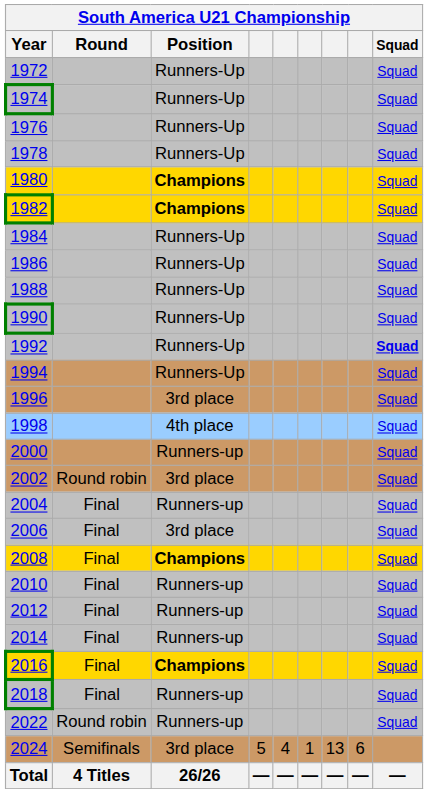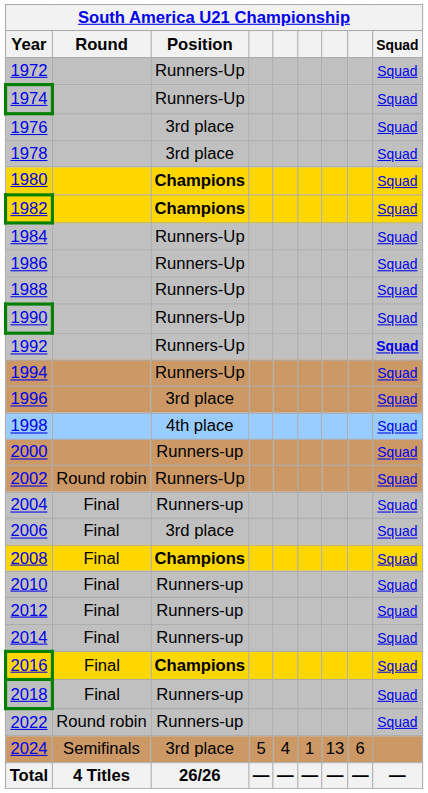(200, 126) Runners-Up -> (200, 126) 3rd place
(200, 153) Runners-Up -> (200, 153) 3rd place
(200, 478) 3rd place -> (200, 478) Runners-Up
